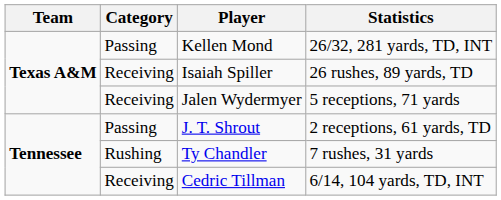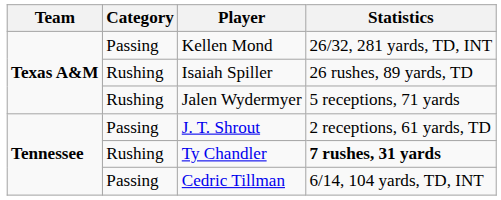(139, 72) Receiving -> (135, 72) Rushing
(139, 99) Receiving -> (135, 99) Rushing
(371, 153) normal -> (375, 153) bold
(139, 181) Receiving -> (133, 181) Passing
